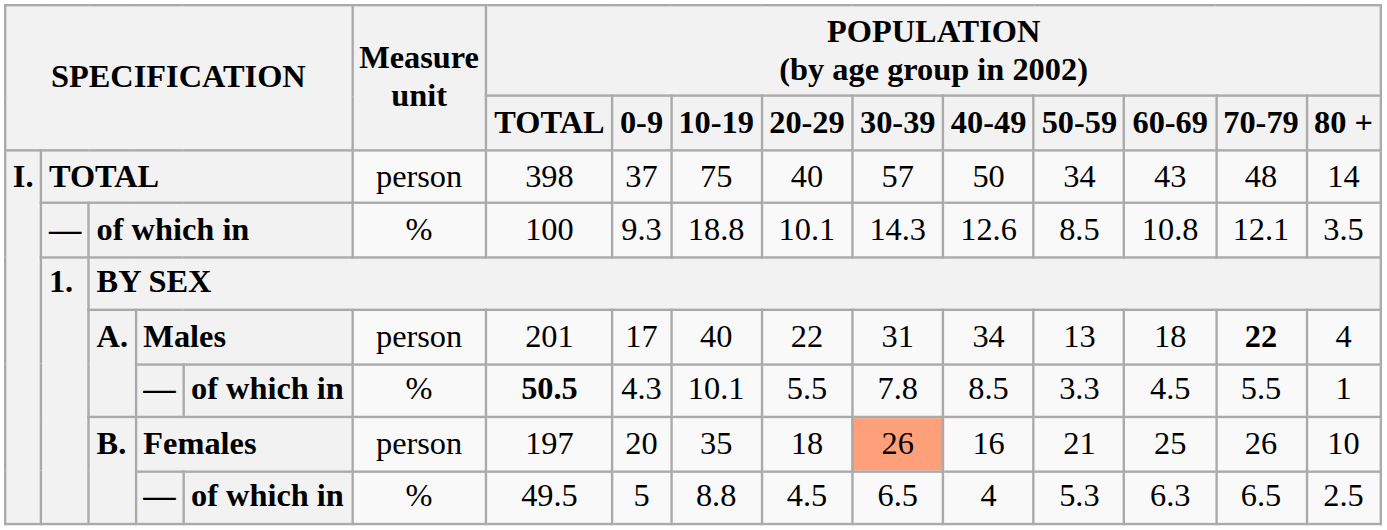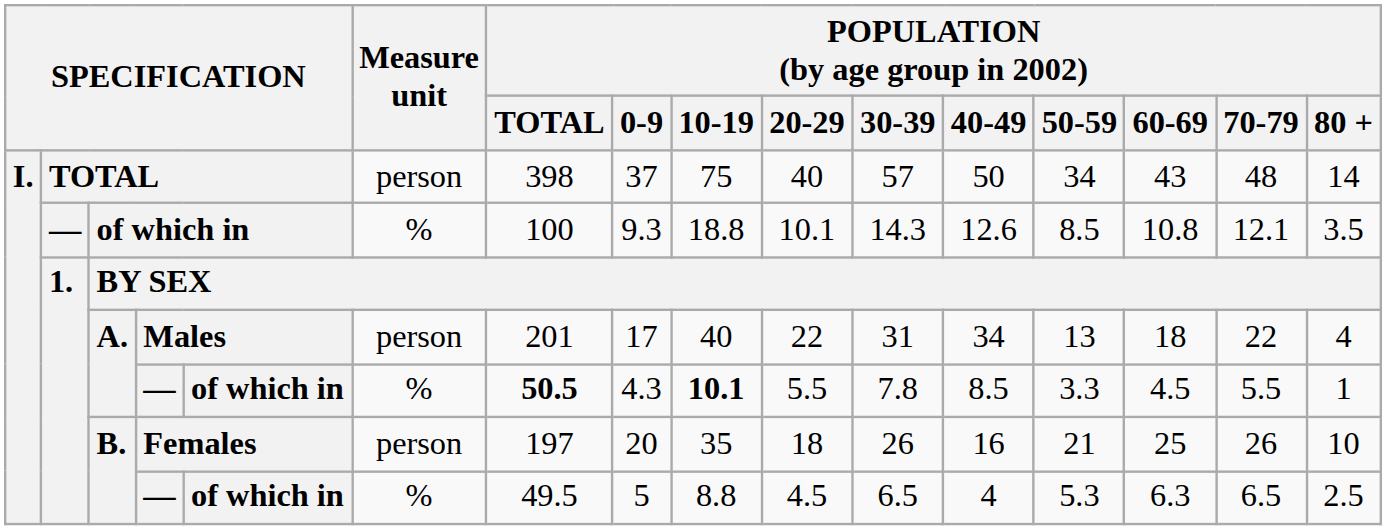(1261, 335) bold -> (1261, 335) normal
(716, 389) normal -> (716, 389) bold
(898, 442) lightsalmon background -> (898, 442) no background
